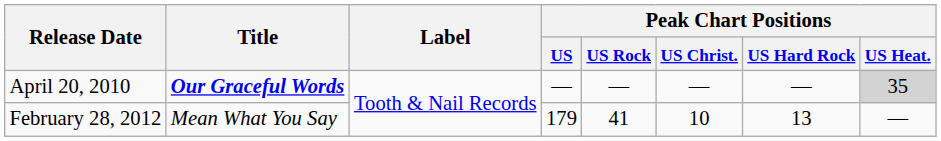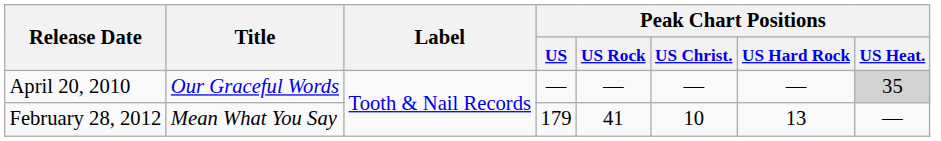(258, 86) bold -> (255, 86) normal
